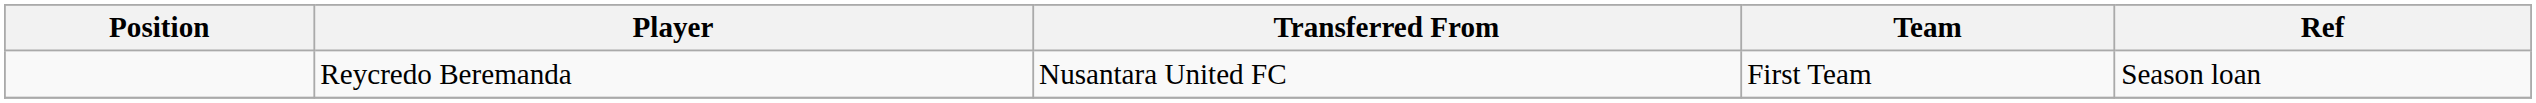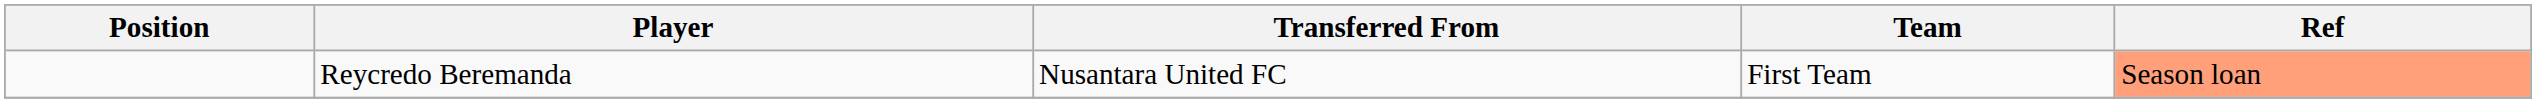(2191, 73) no background -> (2191, 73) lightsalmon background
